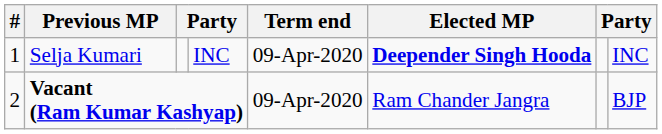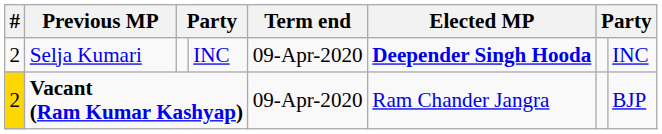(15, 54) 1 -> (15, 54) 2
(15, 100) no background -> (15, 100) gold background
